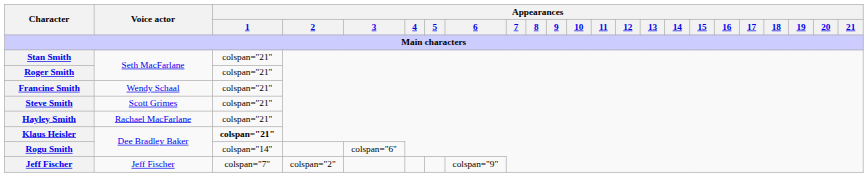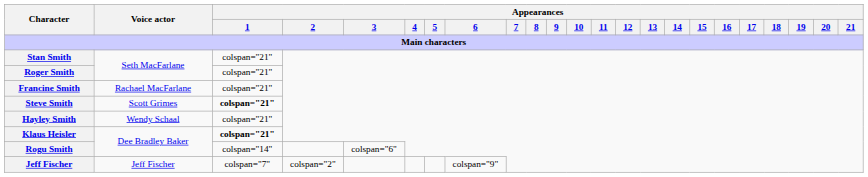(153, 88) Wendy Schaal -> (153, 88) Rachael MacFarlane
(247, 103) normal -> (247, 103) bold
(153, 118) Rachael MacFarlane -> (153, 118) Wendy Schaal
